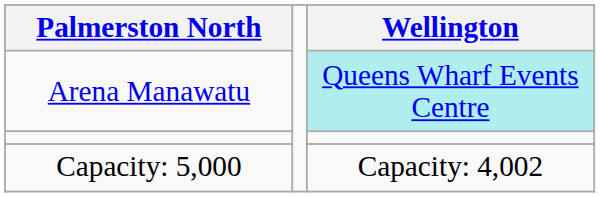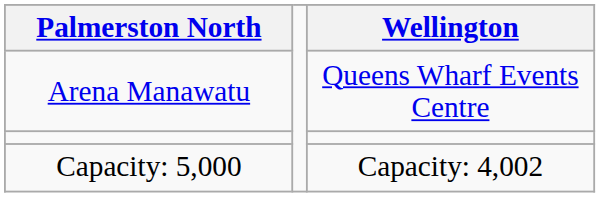(450, 90) paleturquoise background -> (450, 90) no background
